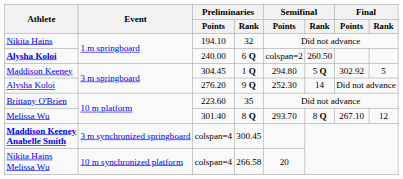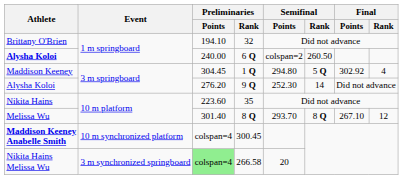(29, 41) Nikita Hains -> (37, 41) Brittany O'Brien
(383, 71) 5 -> (383, 71) 4
(37, 101) Brittany O'Brien -> (29, 101) Nikita Hains
(135, 136) 3 m synchronized springboard -> (132, 136) 10 m synchronized platform
(132, 162) 10 m synchronized platform -> (135, 162) 3 m synchronized springboard
(213, 162) no background -> (213, 162) lightgreen background
